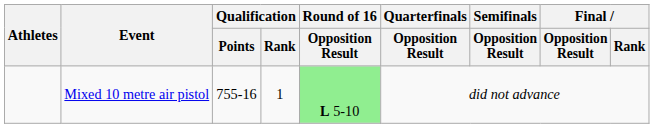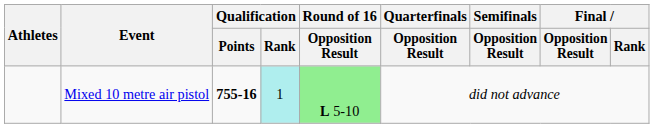(236, 95) normal -> (236, 95) bold
(280, 95) no background -> (280, 95) paleturquoise background
